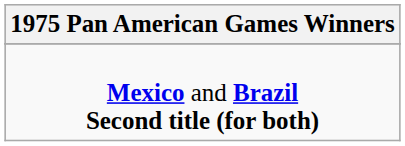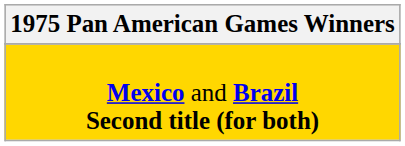(202, 105) no background -> (202, 105) gold background
